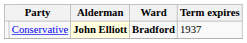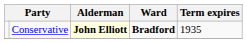(191, 30) 1937 -> (191, 30) 1935
